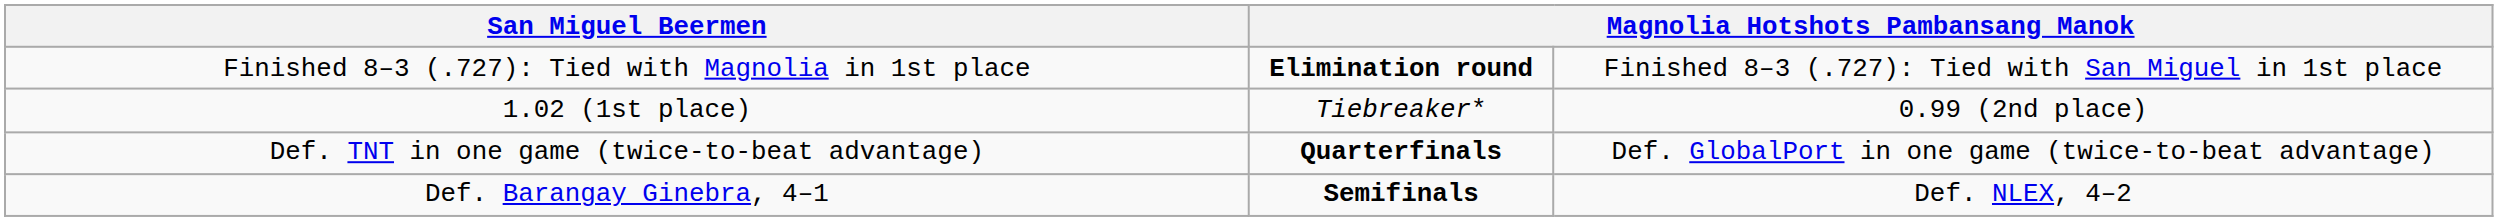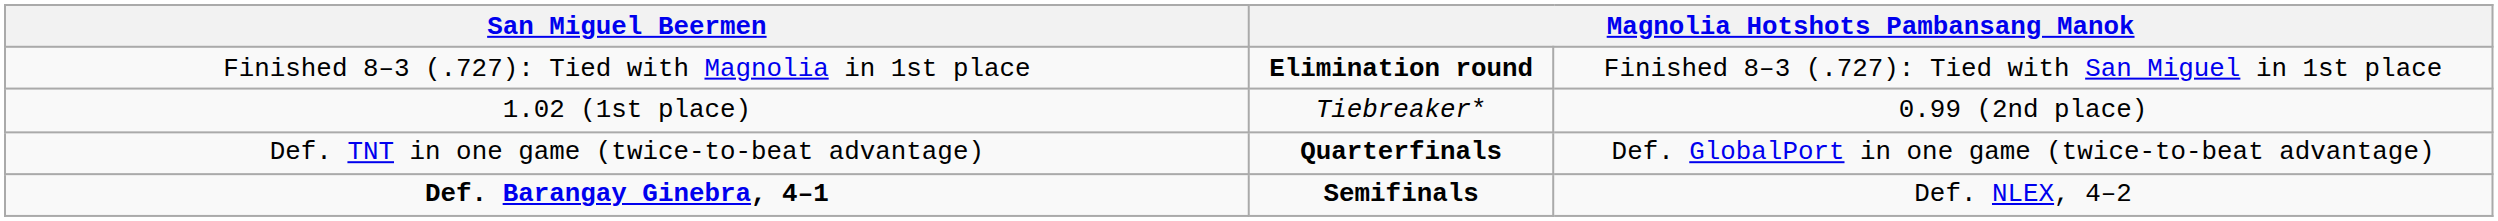(627, 195) normal -> (627, 195) bold
